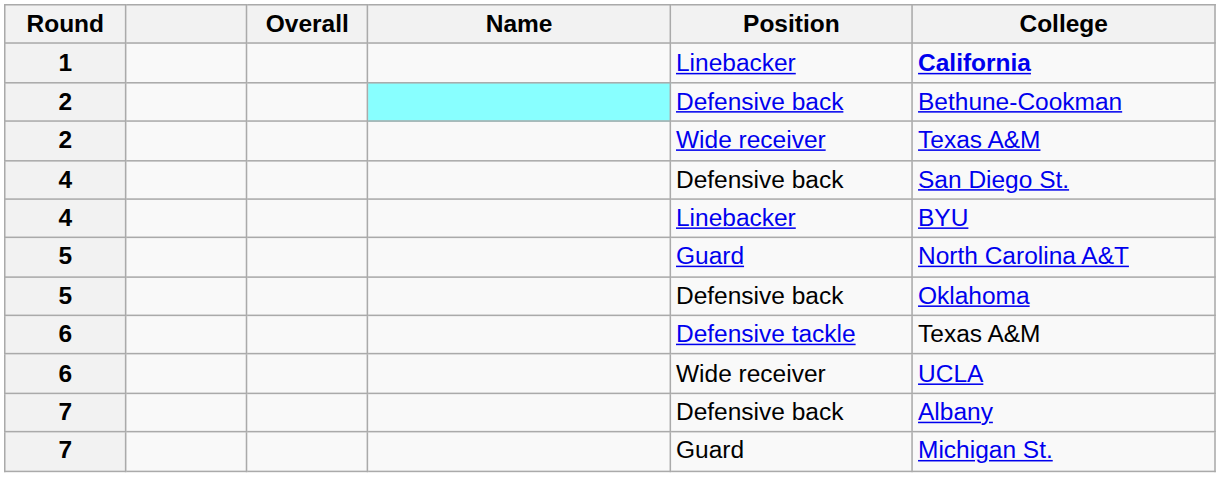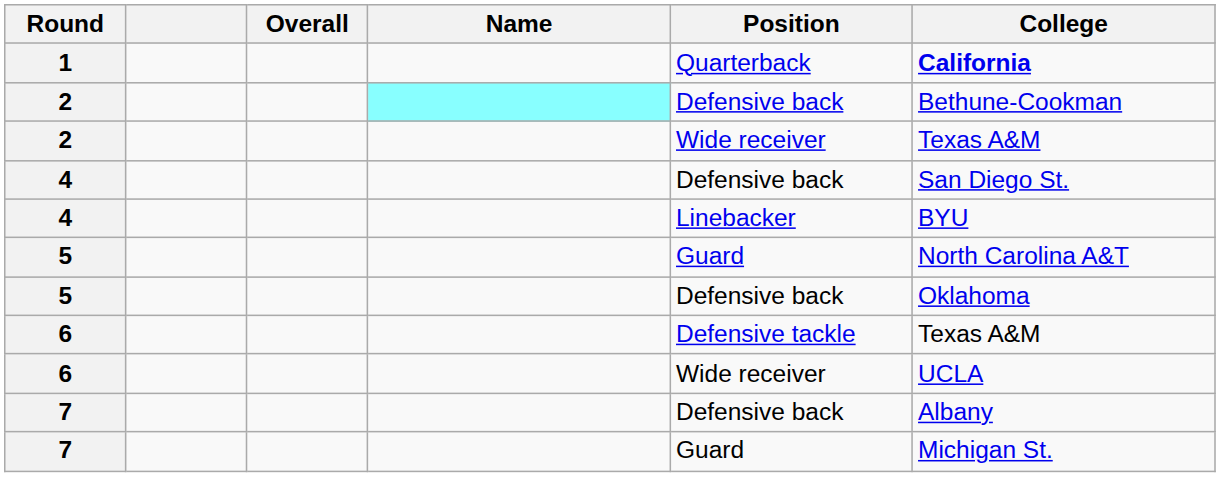(736, 62) Linebacker -> (743, 62) Quarterback
